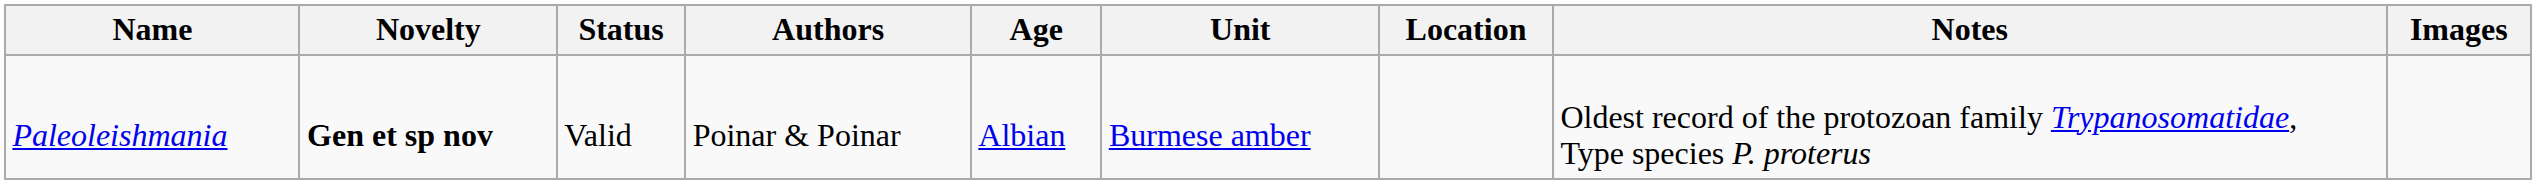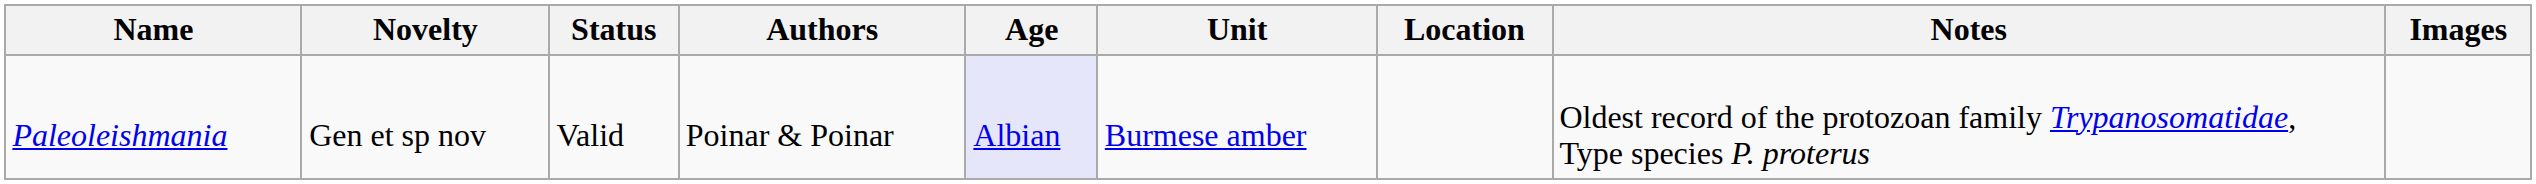(400, 134) bold -> (398, 134) normal
(1022, 134) no background -> (1017, 134) lavender background
